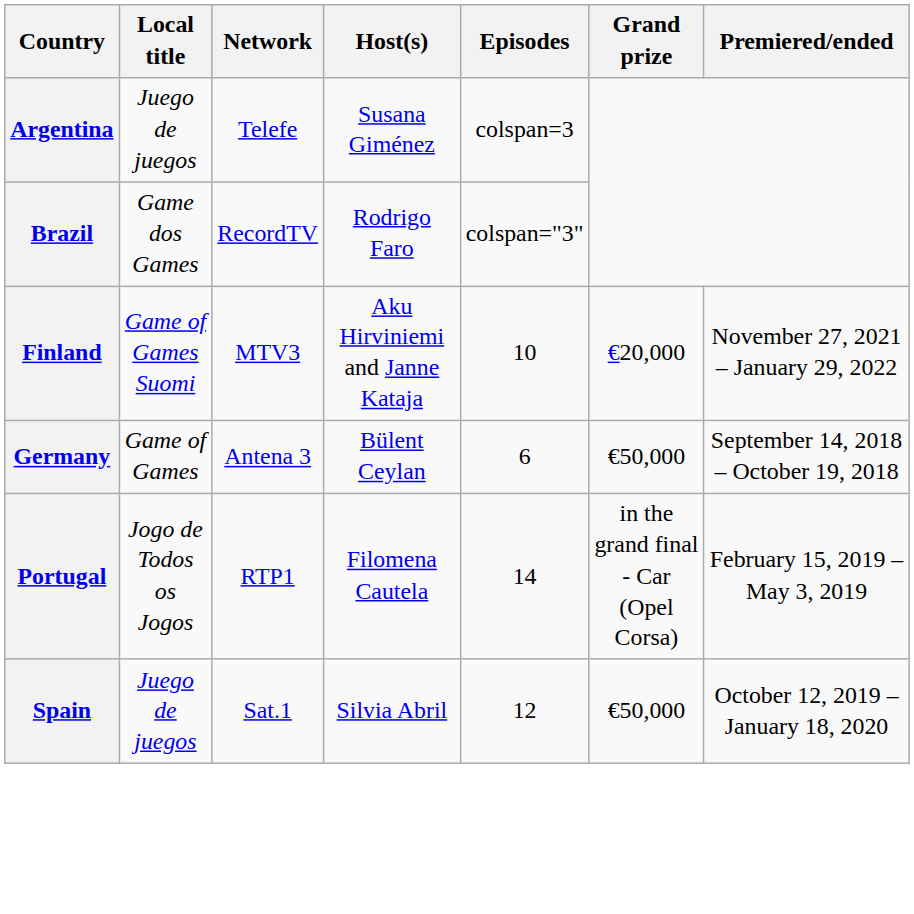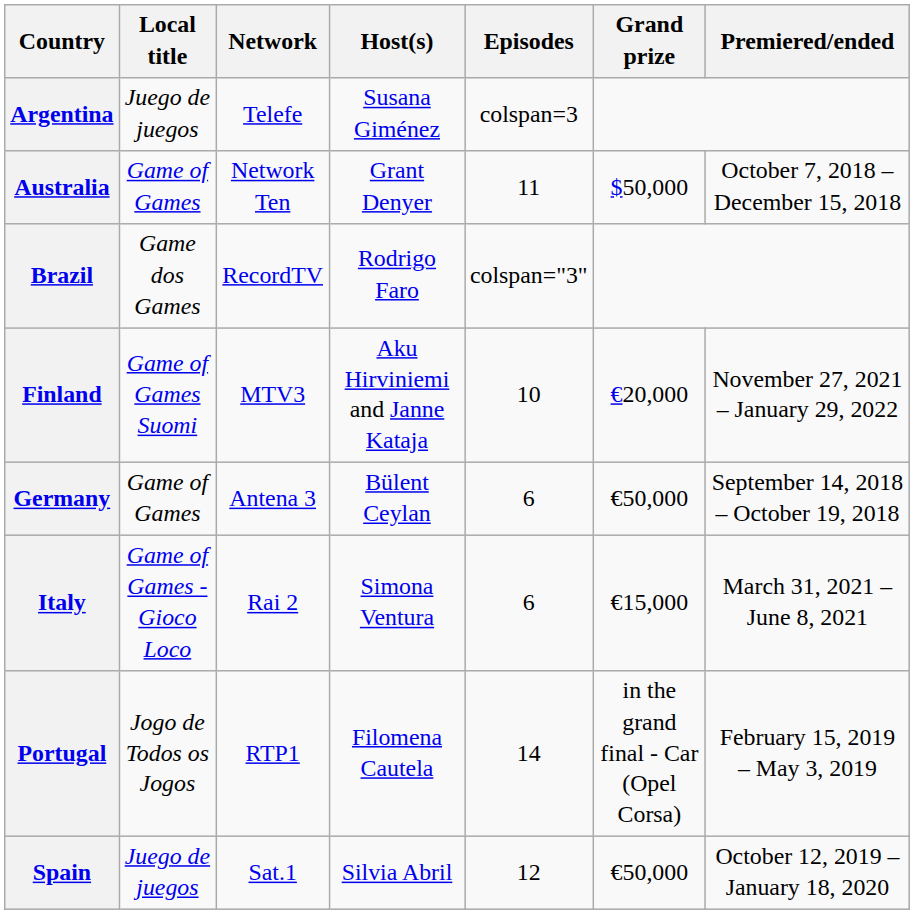+ row: (62, 186)
+ row: (62, 602)
